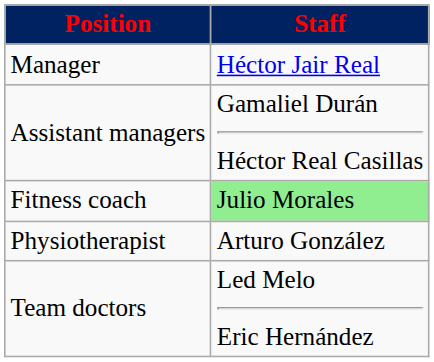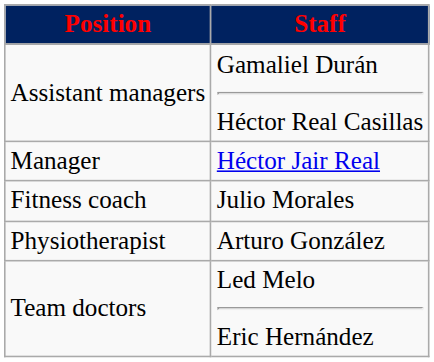rows swapped: (55, 64) <-> (108, 132)
(286, 200) lightgreen background -> (286, 200) no background
